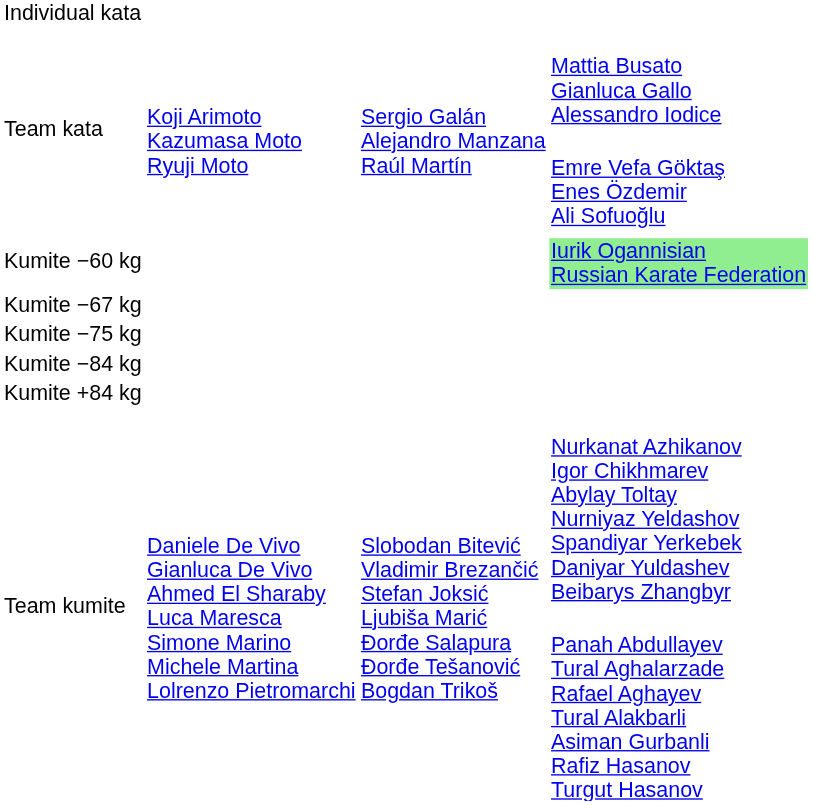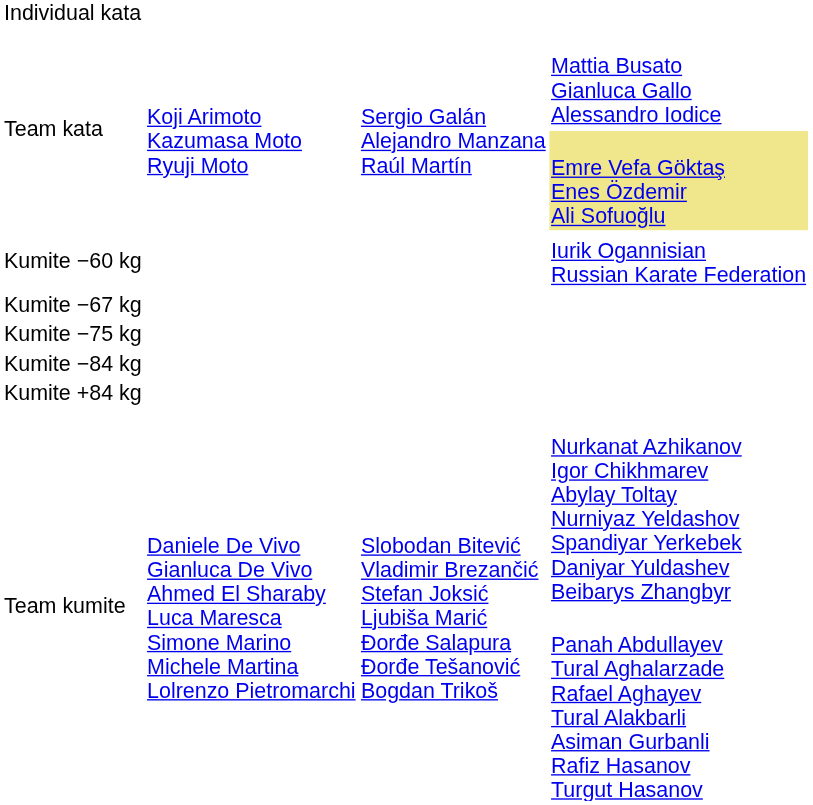(638, 192) no background -> (638, 192) khaki background
(679, 263) lightgreen background -> (679, 263) no background
